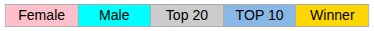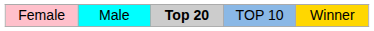(187, 15) normal -> (187, 15) bold
